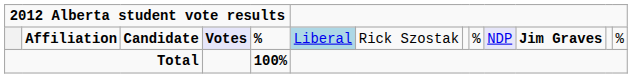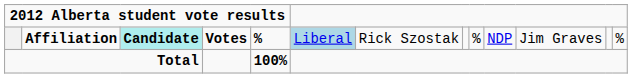(161, 39) no background -> (161, 39) paleturquoise background
(226, 39) lavender background -> (226, 39) no background
(500, 39) lavender background -> (500, 39) no background
(561, 39) bold -> (561, 39) normal
